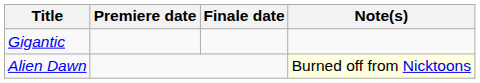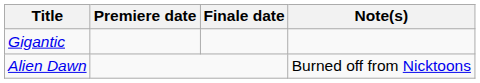(381, 66) lightyellow background -> (381, 66) no background
